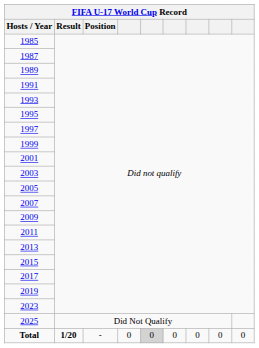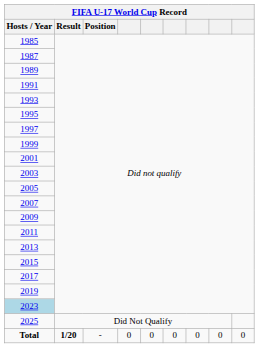(29, 306) no background -> (29, 306) lightblue background
(152, 336) lightgrey background -> (152, 336) no background
